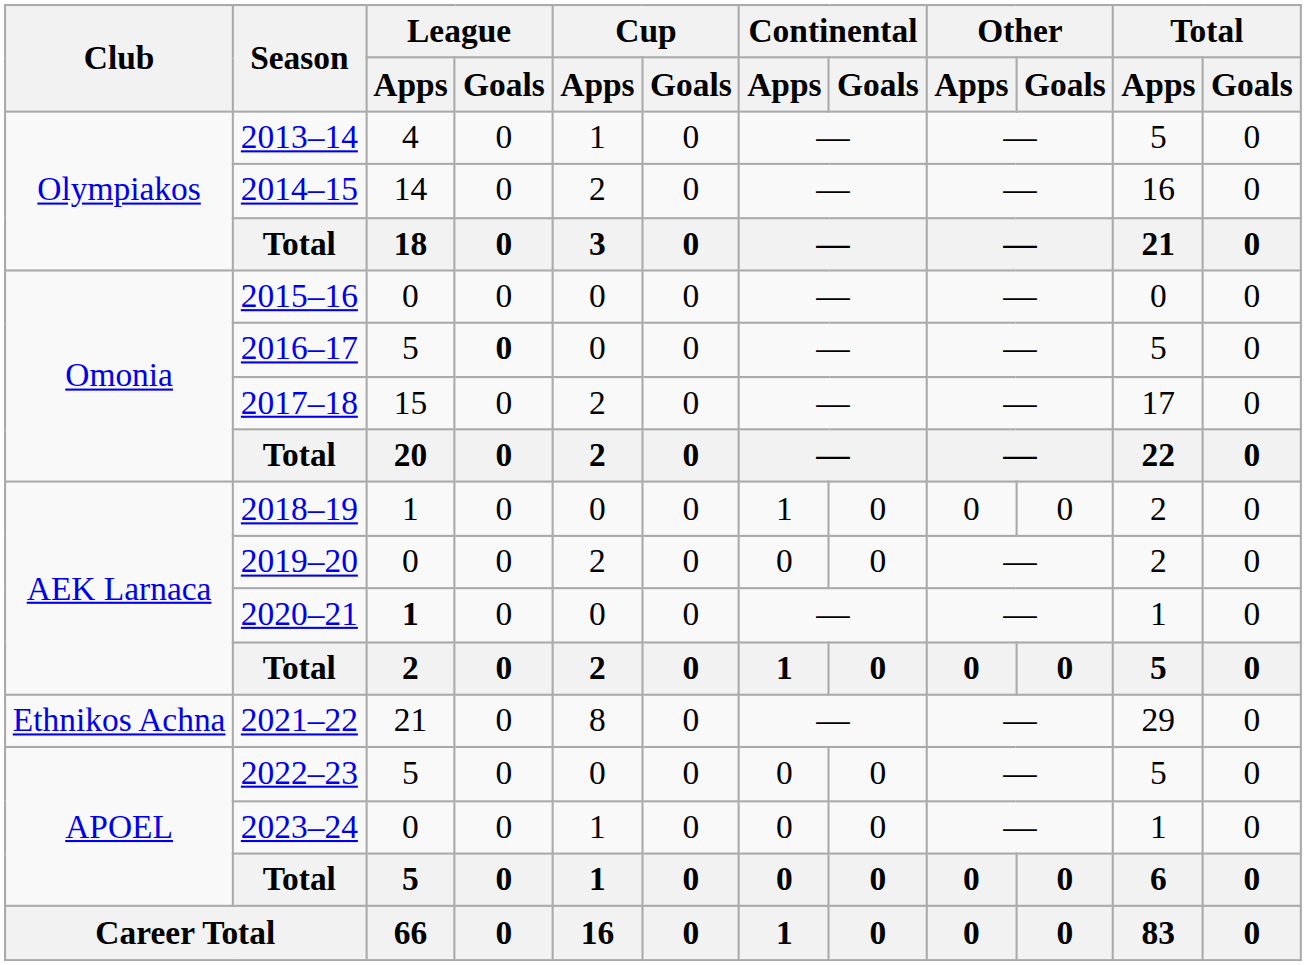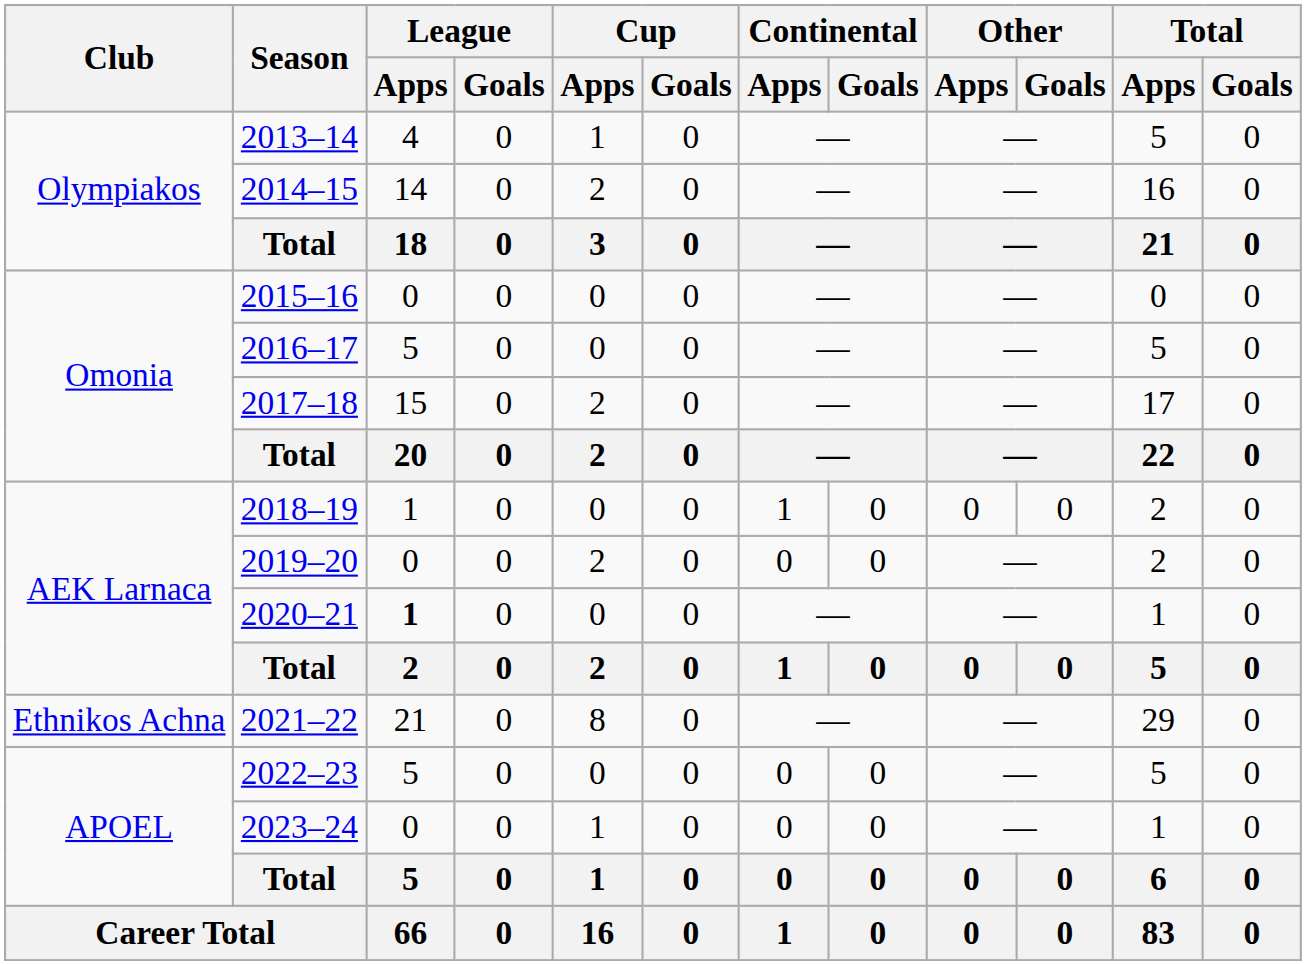(504, 349) bold -> (504, 349) normal
